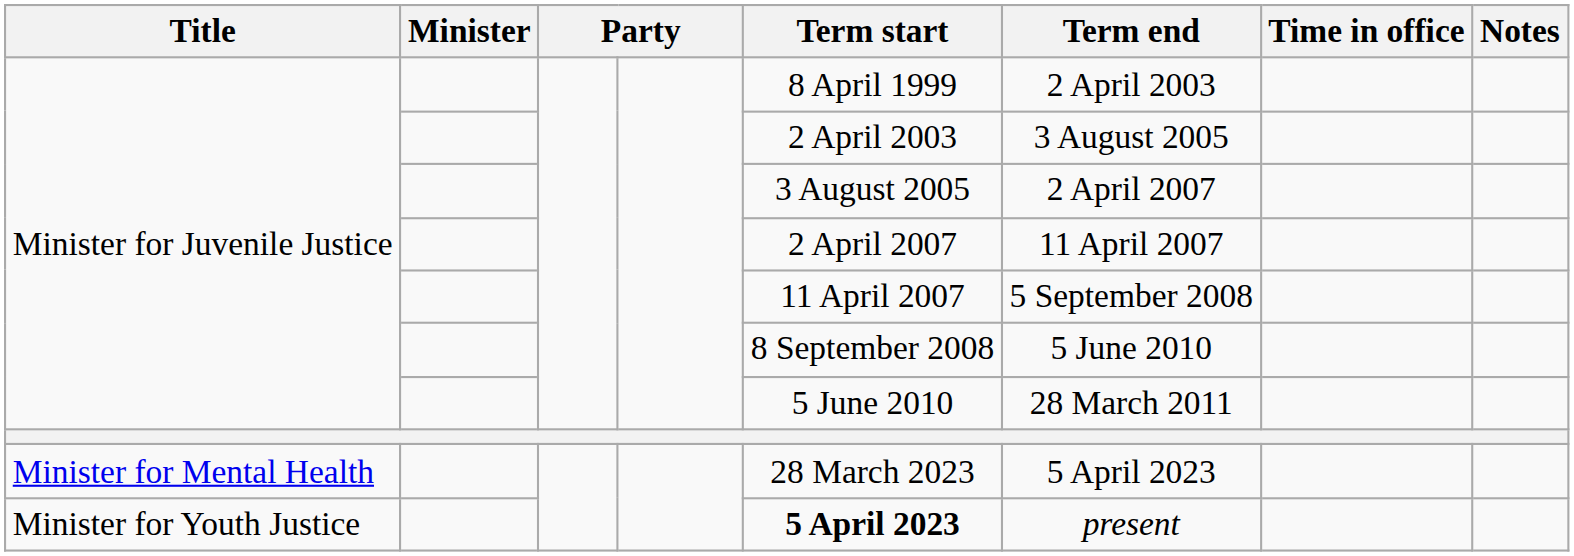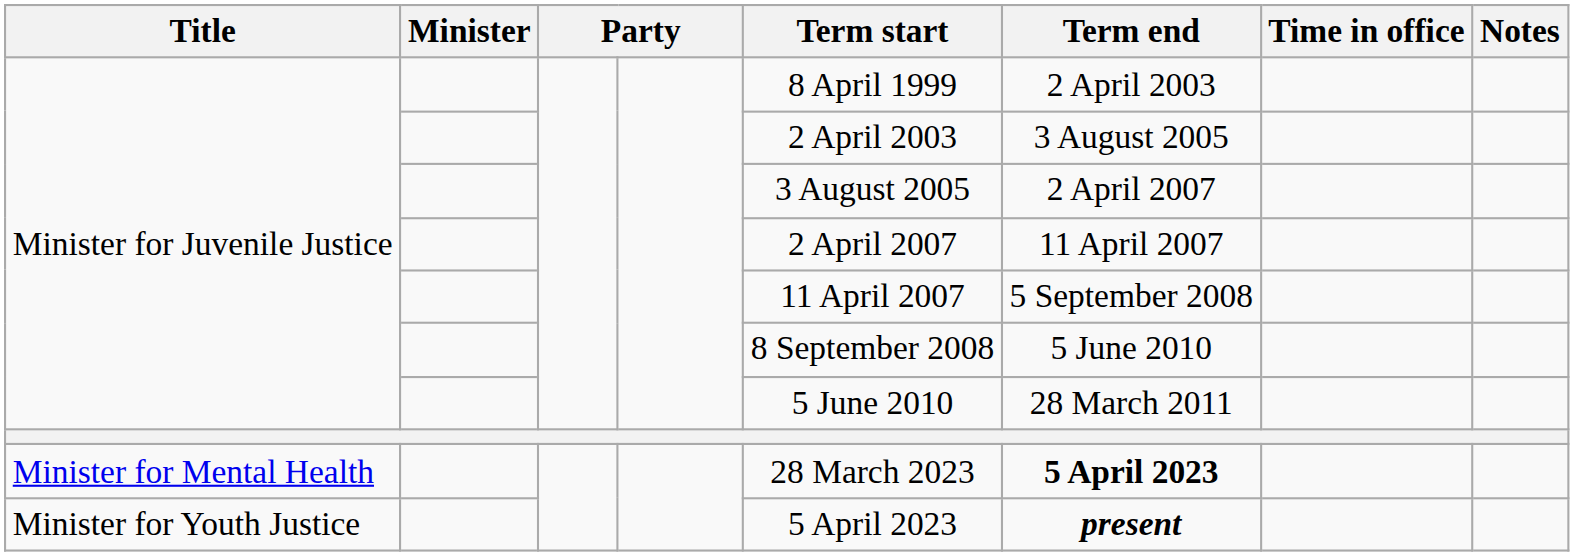(1131, 470) normal -> (1131, 470) bold
(872, 523) bold -> (873, 523) normal
(1131, 523) normal -> (1131, 523) bold
